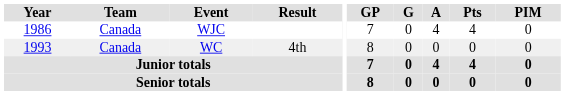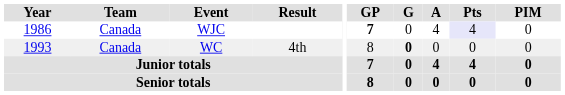(370, 30) normal -> (370, 30) bold
(472, 30) no background -> (472, 30) lavender background
(408, 47) normal -> (408, 47) bold
